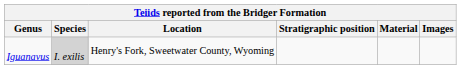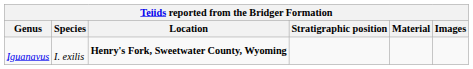(69, 56) lightgrey background -> (69, 56) no background
(182, 50) normal -> (189, 50) bold
